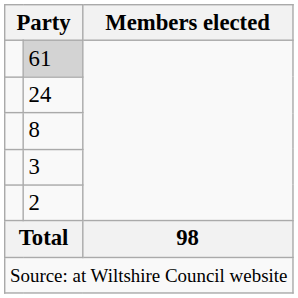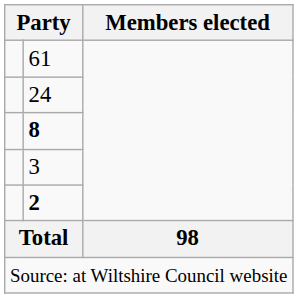(40, 58) lightgrey background -> (40, 58) no background
(34, 130) normal -> (34, 130) bold
(34, 202) normal -> (34, 202) bold
